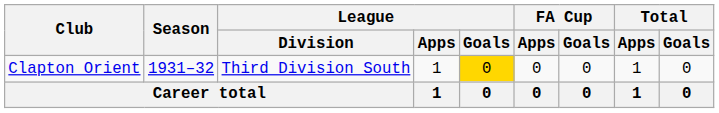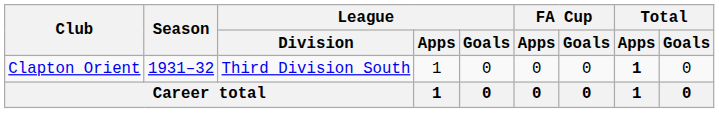(487, 69) gold background -> (487, 69) no background
(637, 69) normal -> (637, 69) bold
